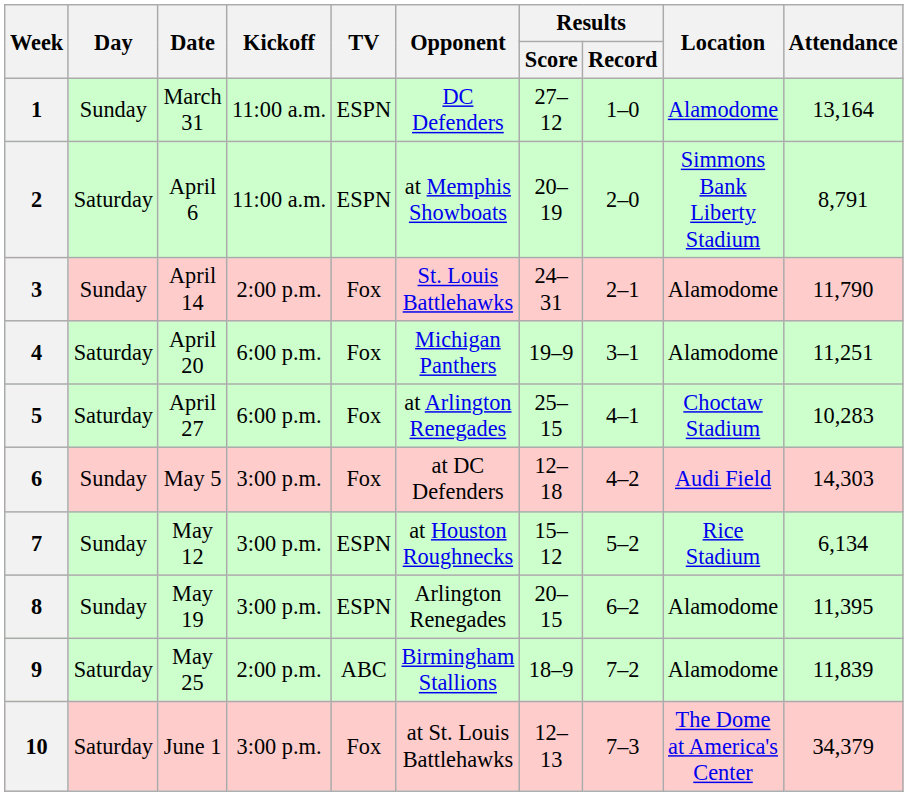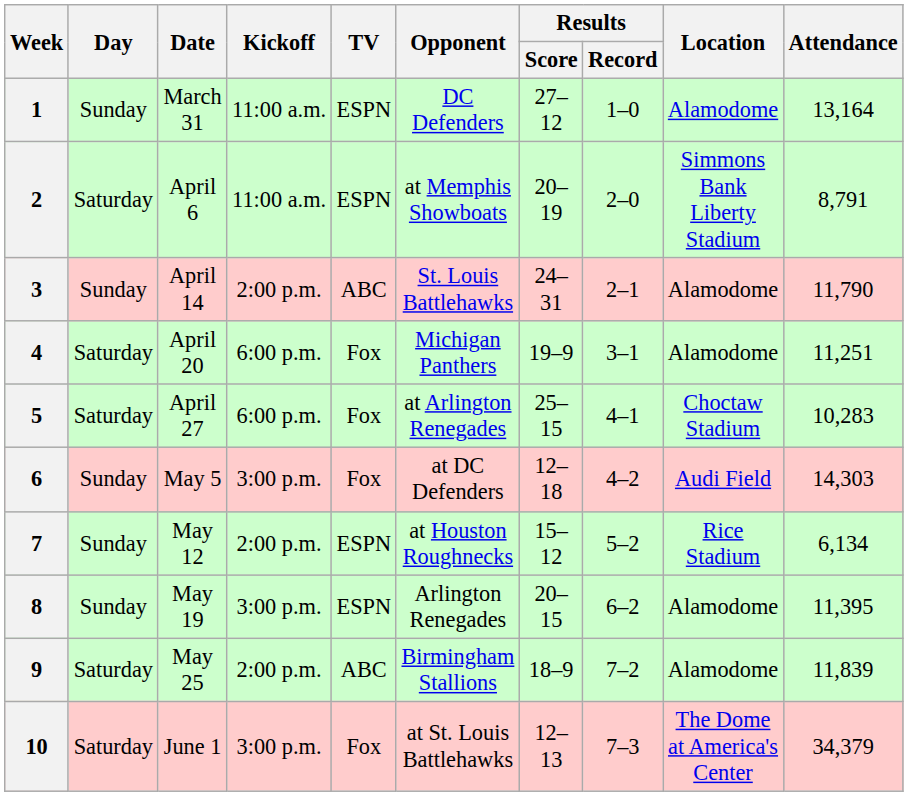(364, 289) Fox -> (364, 289) ABC
(279, 542) 3:00 p.m. -> (279, 542) 2:00 p.m.
